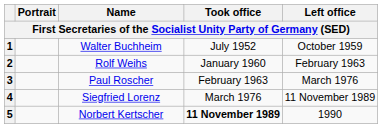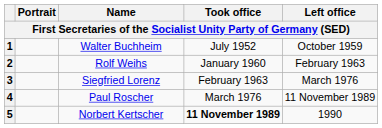(121, 81) Paul Roscher -> (121, 81) Siegfried Lorenz
(121, 98) Siegfried Lorenz -> (121, 98) Paul Roscher
